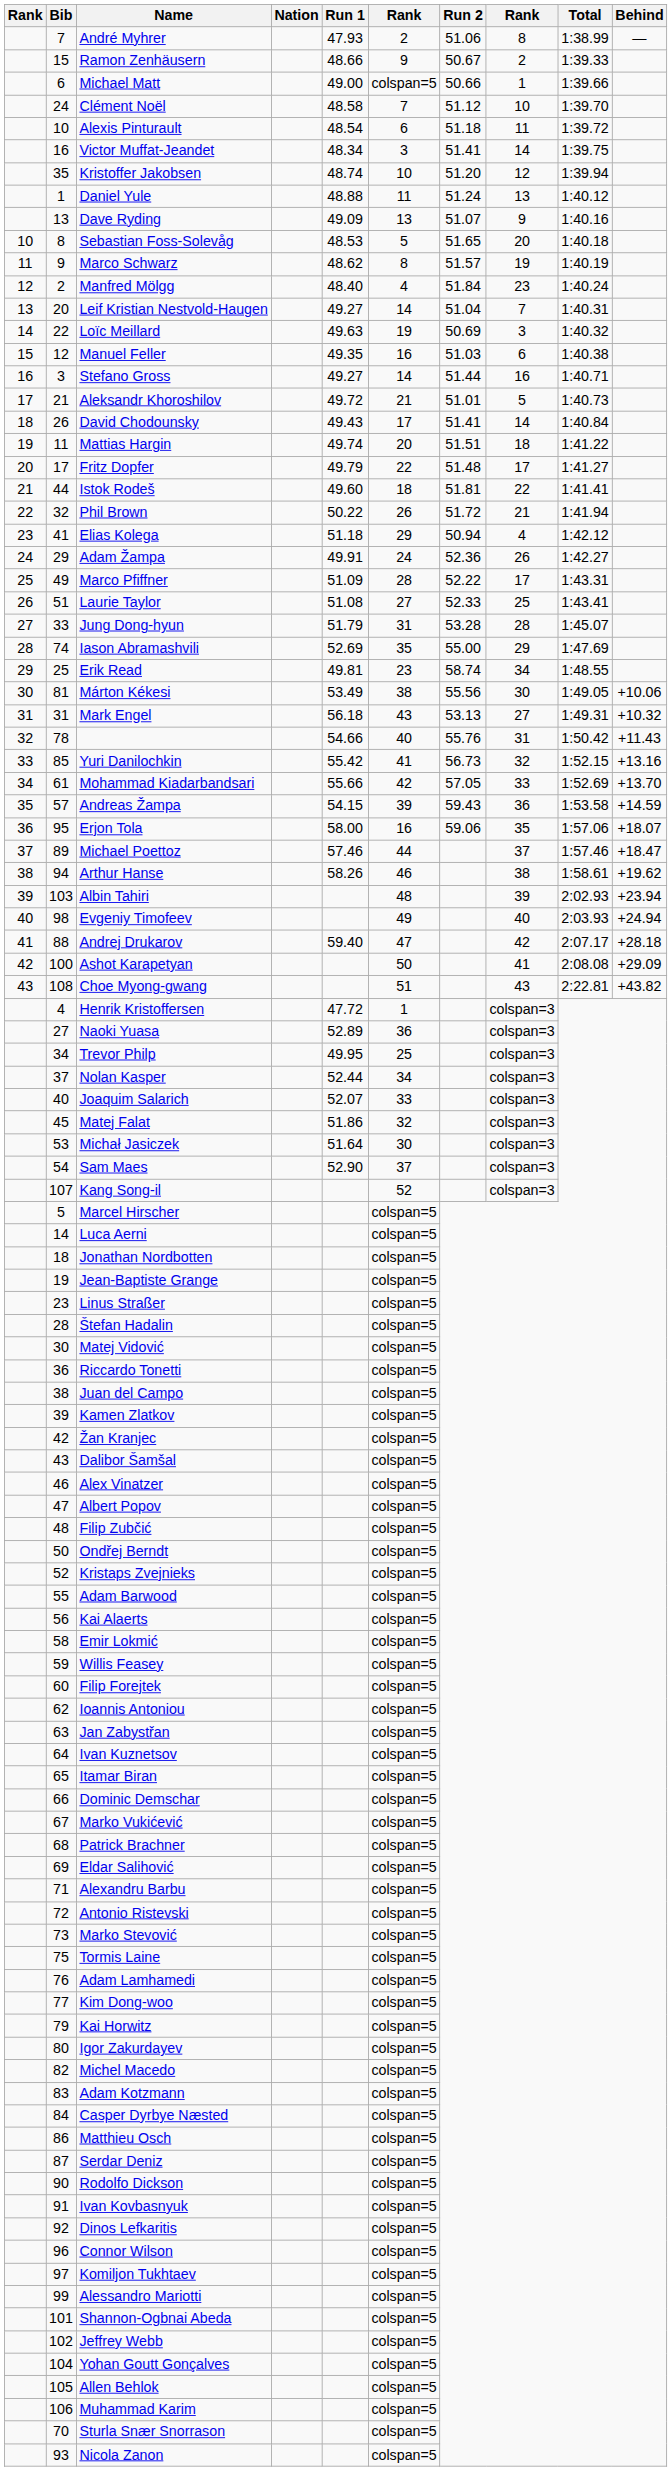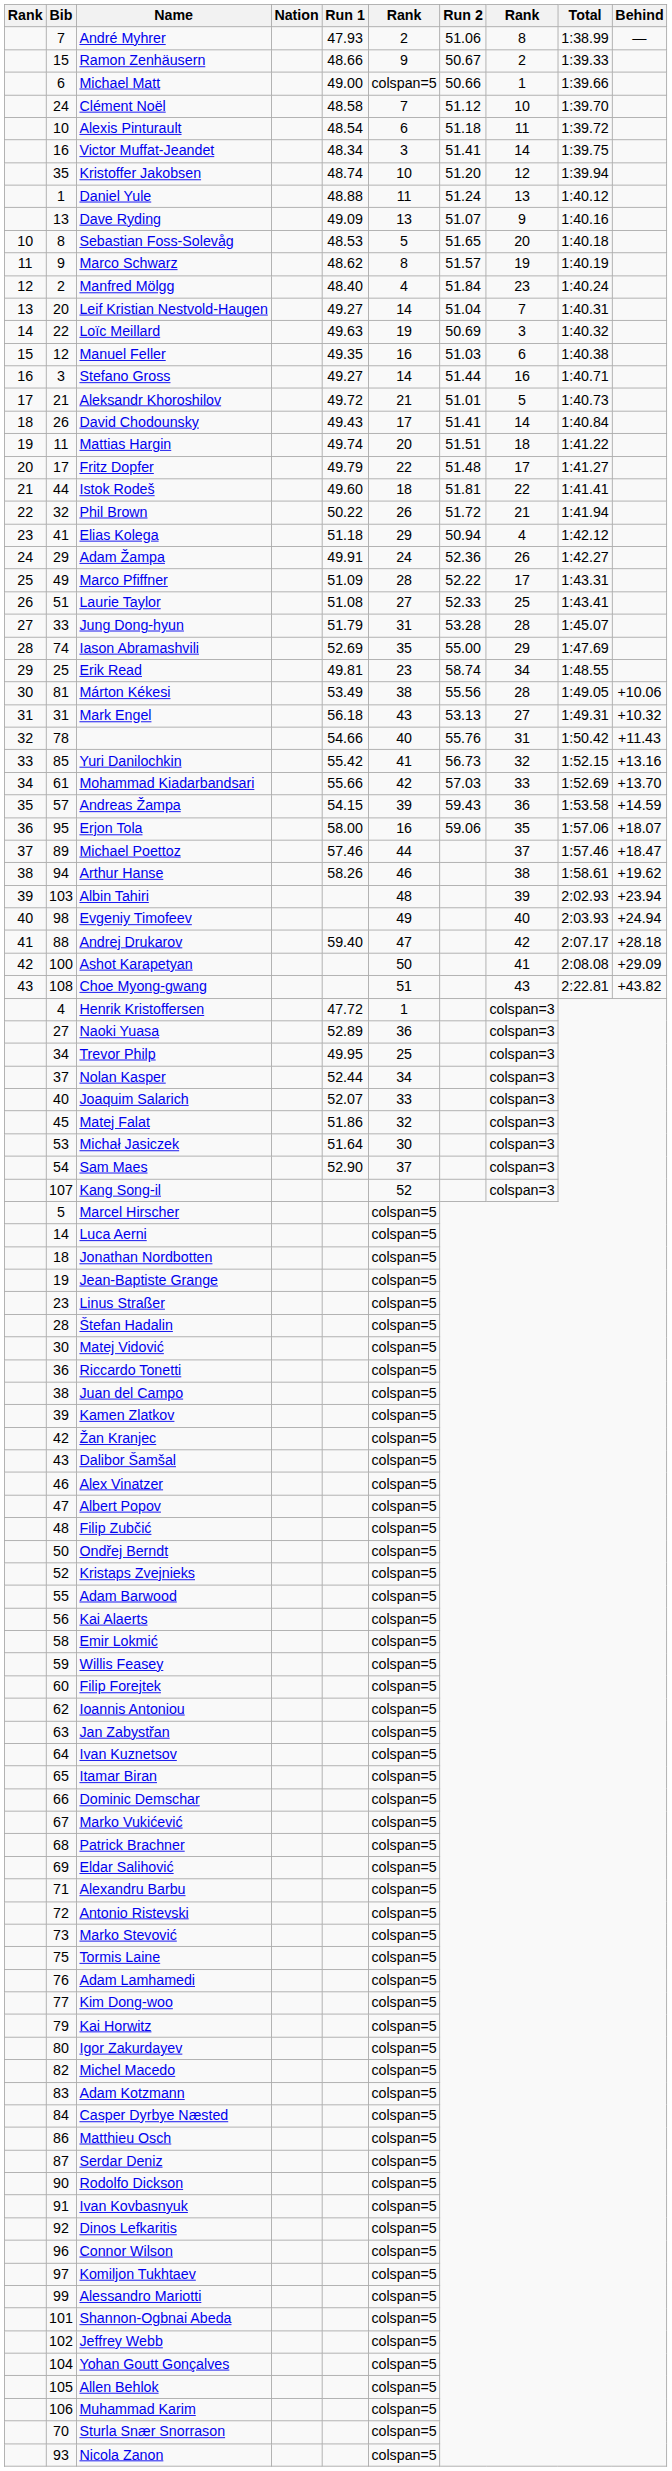(522, 693) 30 -> (522, 693) 28
(463, 783) 57.05 -> (463, 783) 57.03
